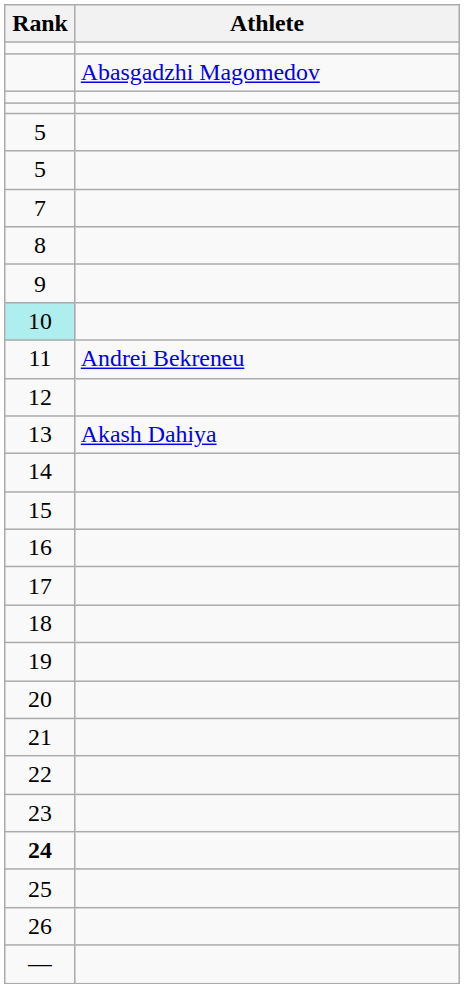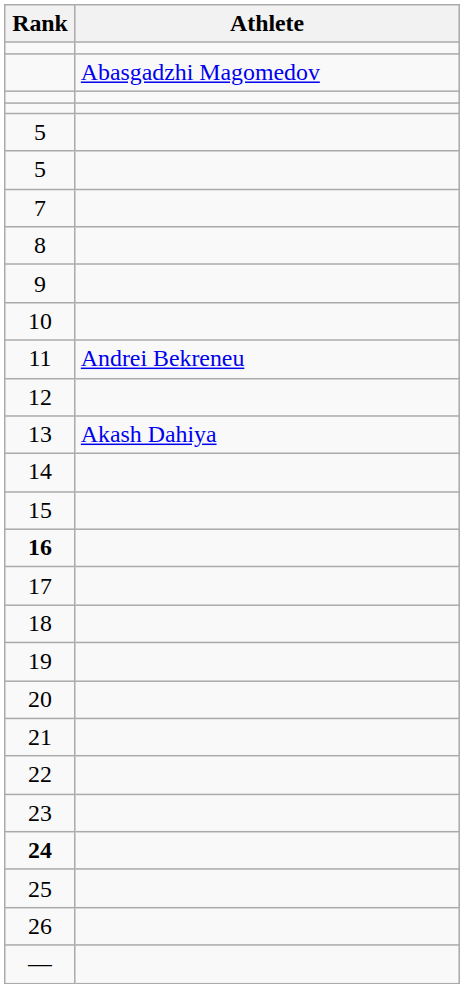(40, 321) paleturquoise background -> (40, 321) no background
(40, 547) normal -> (40, 547) bold
